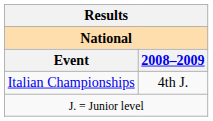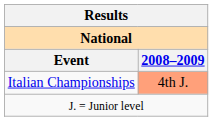(173, 82) no background -> (173, 82) lightsalmon background
